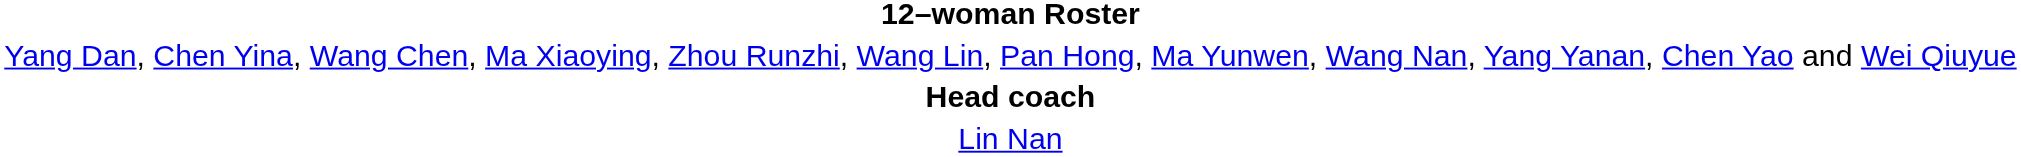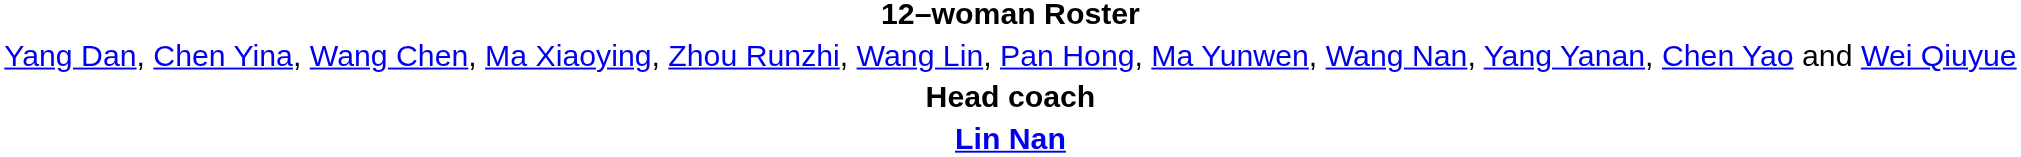(1010, 138) normal -> (1010, 138) bold
